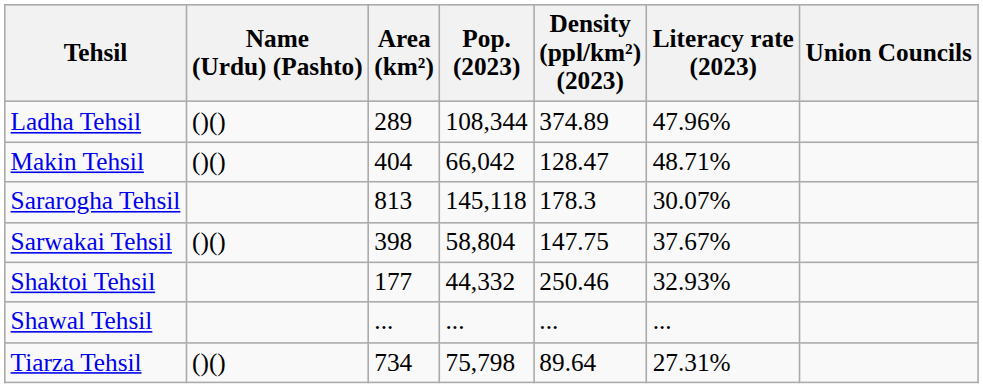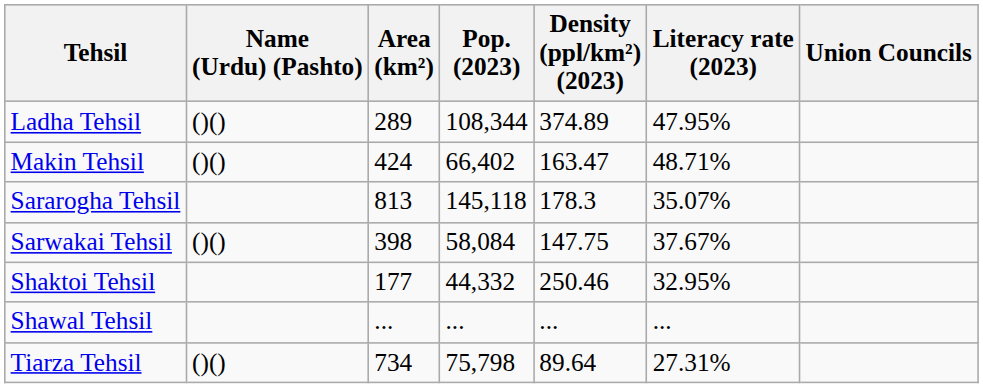(692, 121) 47.96% -> (692, 121) 47.95%
(393, 161) 404 -> (393, 161) 424
(480, 161) 66,042 -> (480, 161) 66,402
(574, 161) 128.47 -> (574, 161) 163.47
(692, 201) 30.07% -> (692, 201) 35.07%
(480, 241) 58,804 -> (480, 241) 58,084
(692, 281) 32.93% -> (692, 281) 32.95%
